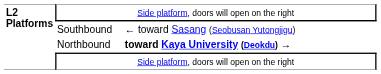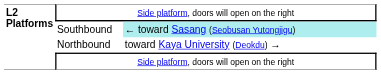(210, 29) no background -> (210, 29) paleturquoise background
(208, 45) bold -> (203, 45) normal
